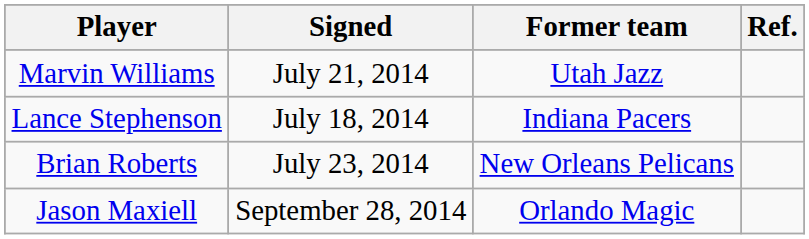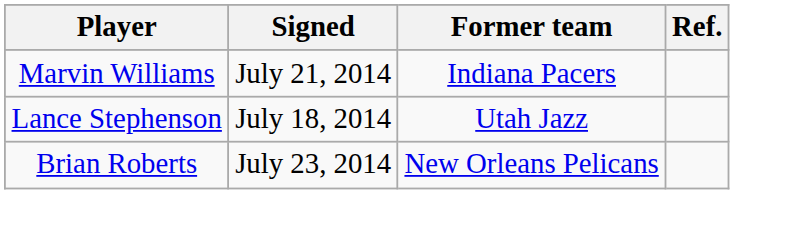(607, 73) Utah Jazz -> (532, 73) Indiana Pacers
(607, 118) Indiana Pacers -> (532, 118) Utah Jazz
- row: (117, 210)
